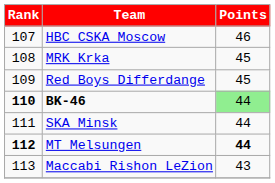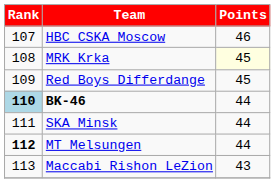(243, 59) no background -> (243, 59) lightyellow background
(24, 102) no background -> (24, 102) lightblue background
(243, 102) lightgreen background -> (243, 102) no background
(243, 145) bold -> (243, 145) normal
